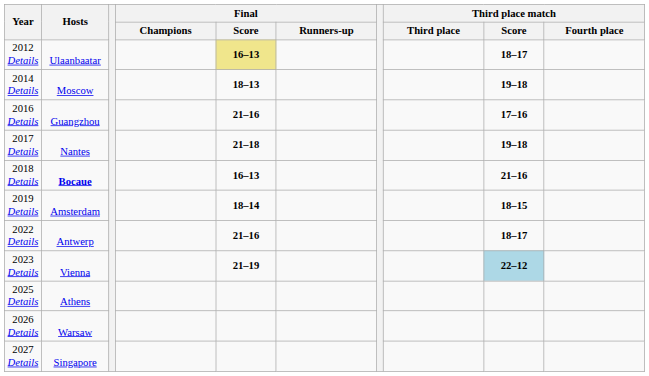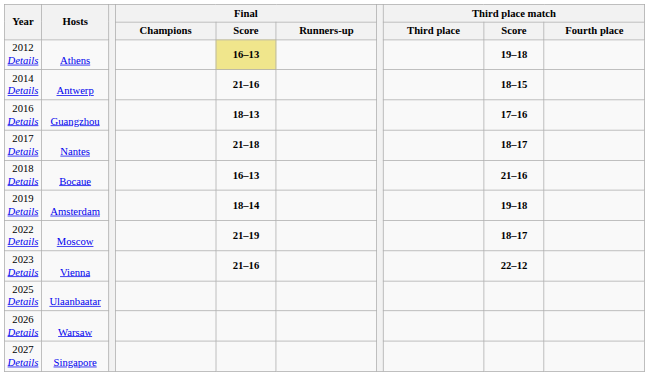(75, 61) Ulaanbaatar -> (75, 61) Athens
(514, 55) 18–17 -> (514, 55) 19–18
(75, 91) Moscow -> (75, 91) Antwerp
(246, 85) 18–13 -> (246, 85) 21–16
(514, 85) 19–18 -> (514, 85) 18–15
(246, 115) 21–16 -> (246, 115) 18–13
(514, 145) 19–18 -> (514, 145) 18–17
(75, 182) bold -> (75, 182) normal
(514, 205) 18–15 -> (514, 205) 19–18
(75, 242) Antwerp -> (75, 242) Moscow
(246, 236) 21–16 -> (246, 236) 21–19
(246, 266) 21–19 -> (246, 266) 21–16
(514, 266) lightblue background -> (514, 266) no background
(75, 302) Athens -> (75, 302) Ulaanbaatar
